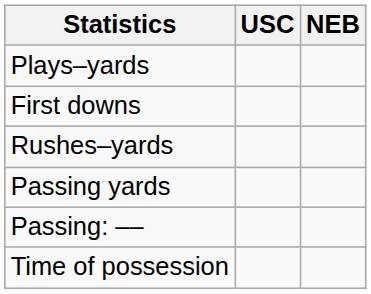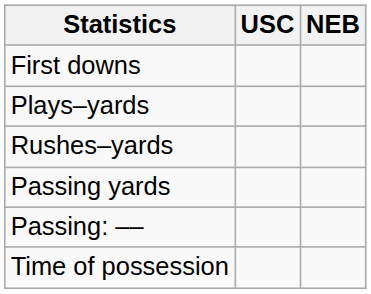rows swapped: (76, 105) <-> (80, 65)
